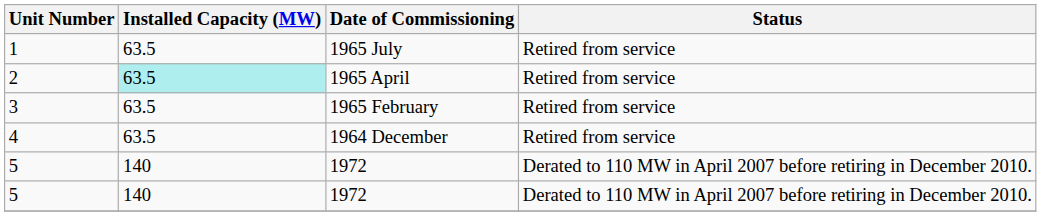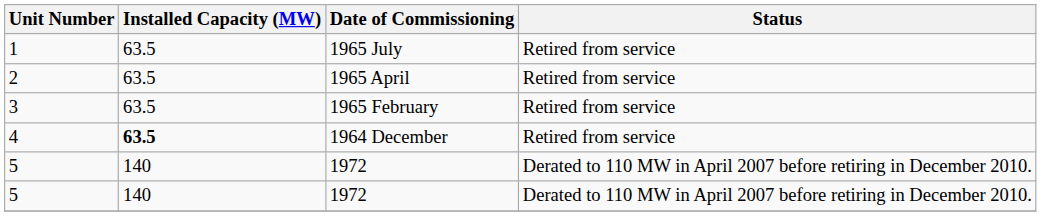(139, 78) paleturquoise background -> (139, 78) no background
(139, 136) normal -> (139, 136) bold
